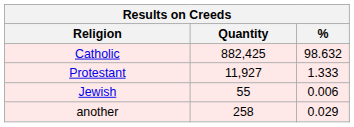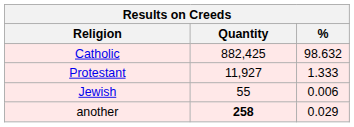(243, 111) normal -> (243, 111) bold
